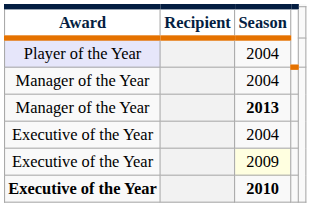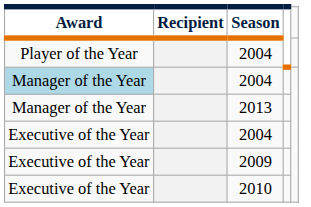(83, 53) lavender background -> (79, 53) no background
(83, 80) no background -> (79, 80) lightblue background
(263, 108) bold -> (255, 108) normal
(263, 162) lightyellow background -> (255, 162) no background
(83, 189) bold -> (79, 189) normal
(263, 189) bold -> (255, 189) normal
